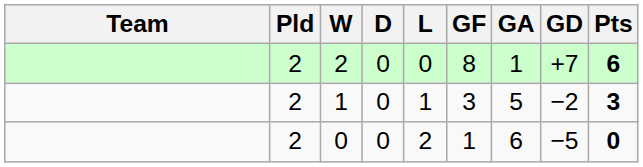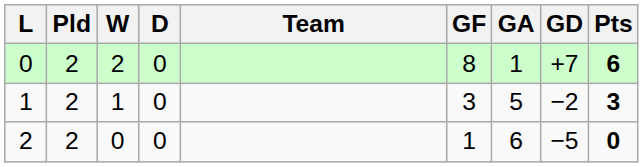columns swapped: (137, 24) <-> (425, 24)
